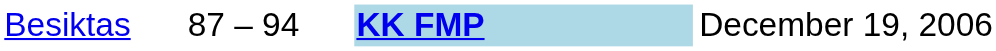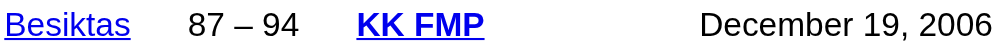(420, 24) lightblue background -> (420, 24) no background
